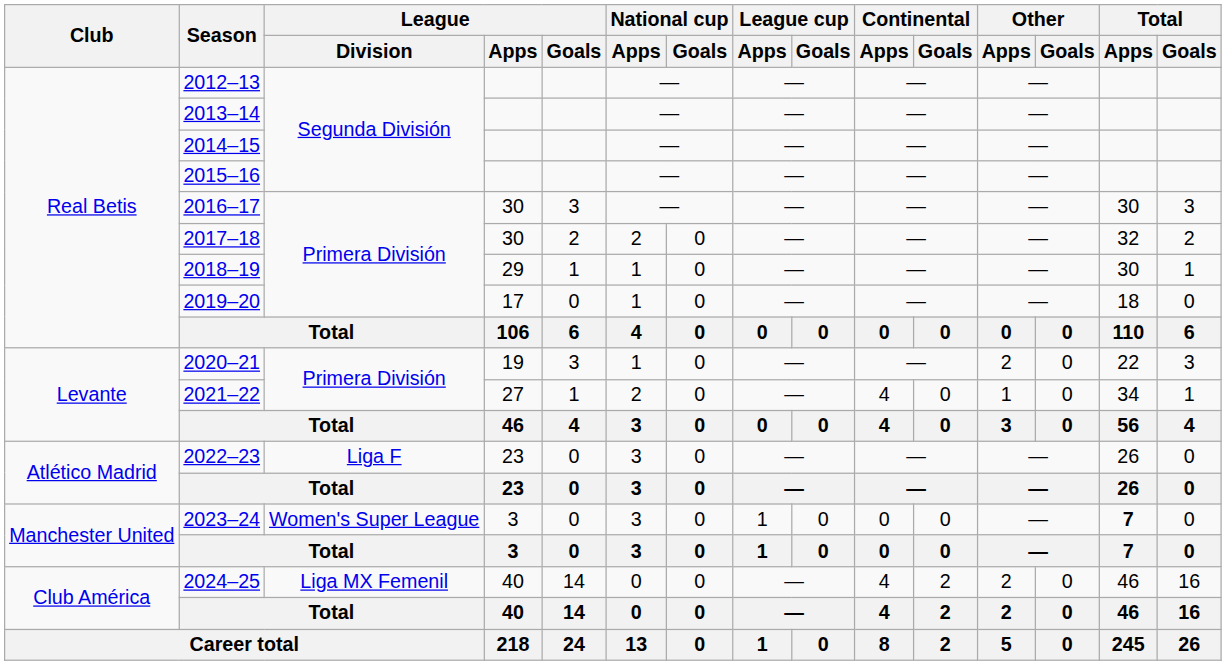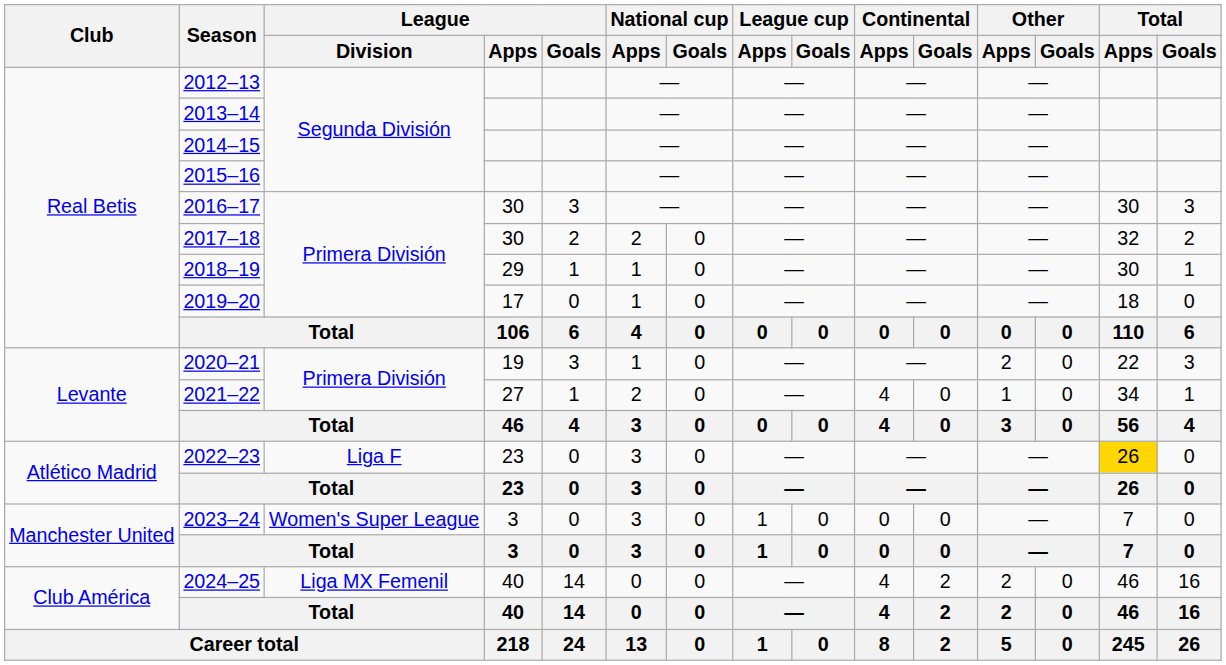(1128, 457) no background -> (1128, 457) gold background
(1128, 519) bold -> (1128, 519) normal
